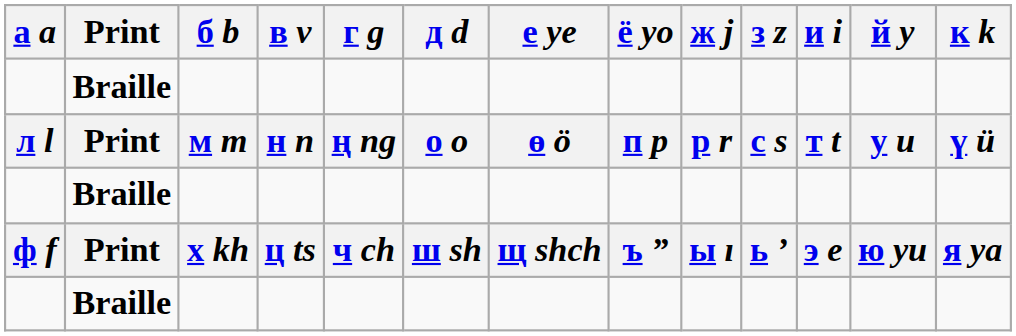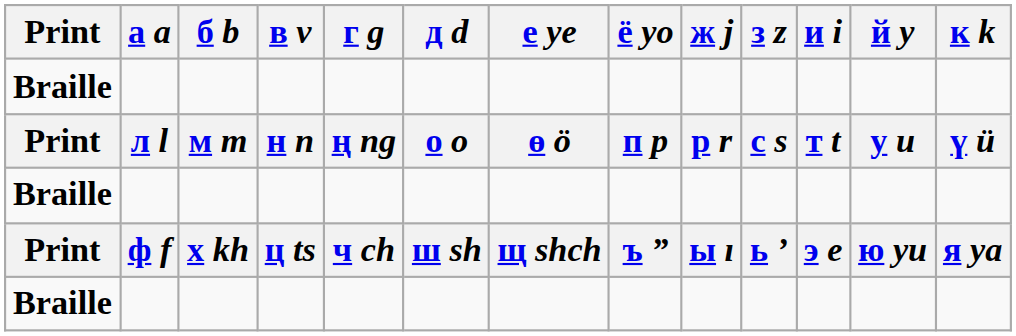columns swapped: (122, 31) <-> (35, 31)
